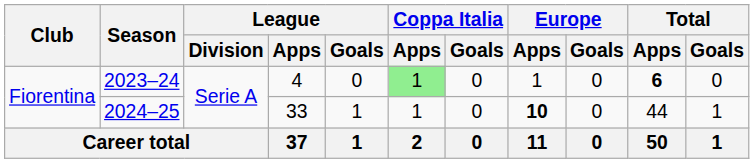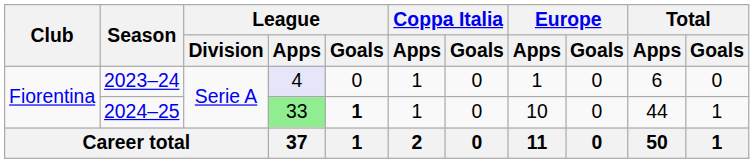(297, 81) no background -> (297, 81) lavender background
(417, 81) lightgreen background -> (417, 81) no background
(657, 81) bold -> (657, 81) normal
(297, 111) no background -> (297, 111) lightgreen background
(357, 111) normal -> (357, 111) bold
(537, 111) bold -> (537, 111) normal
